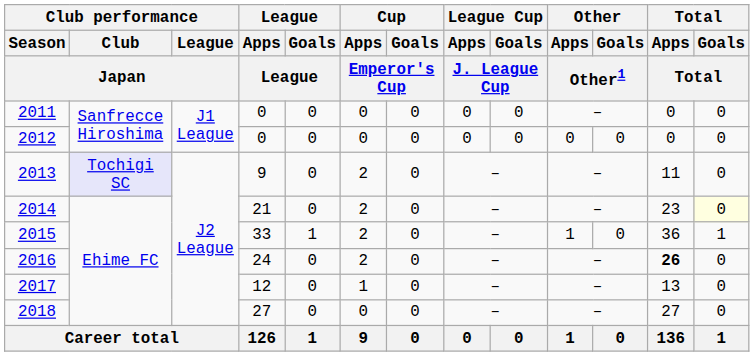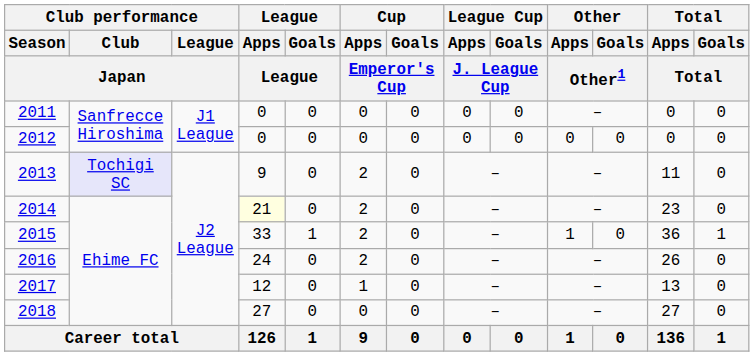(262, 209) no background -> (262, 209) lightyellow background
(721, 209) lightyellow background -> (721, 209) no background
(671, 261) bold -> (671, 261) normal
